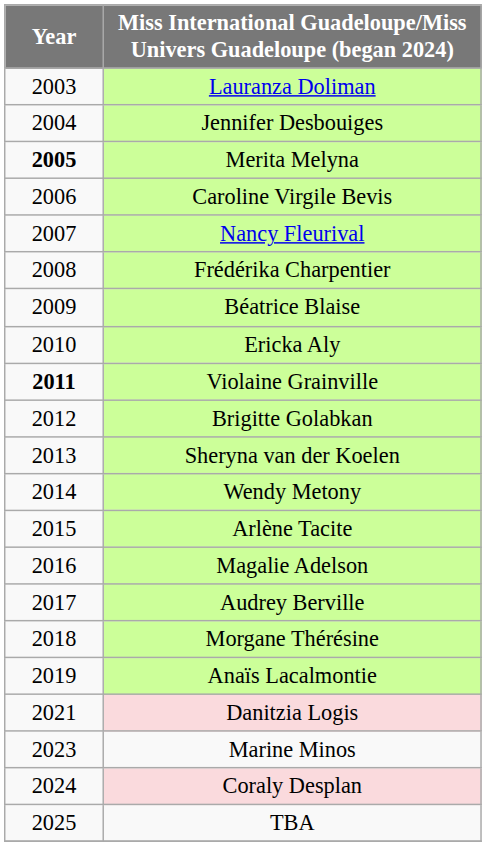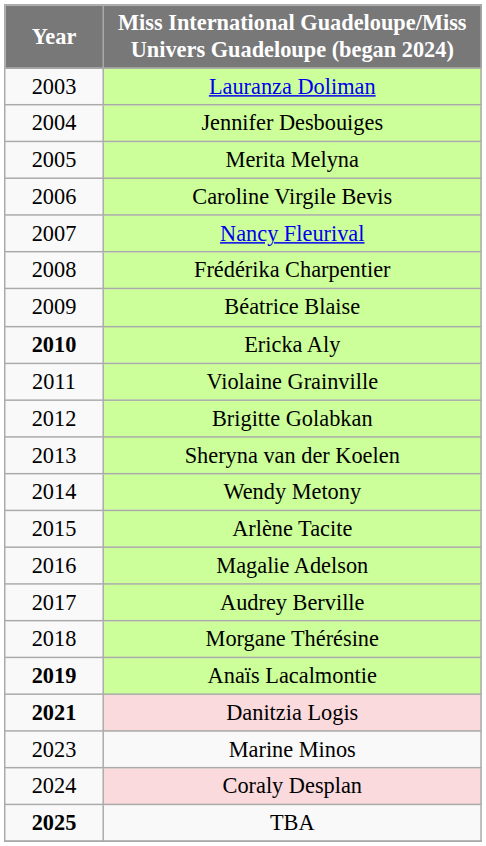(54, 160) bold -> (54, 160) normal
(54, 344) normal -> (54, 344) bold
(54, 381) bold -> (54, 381) normal
(54, 675) normal -> (54, 675) bold
(54, 712) normal -> (54, 712) bold
(54, 823) normal -> (54, 823) bold
